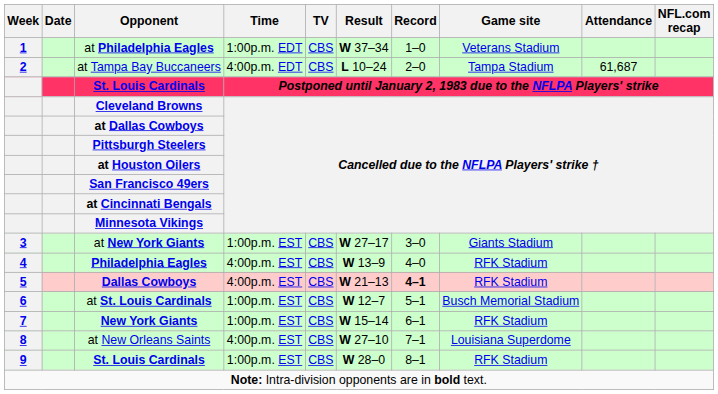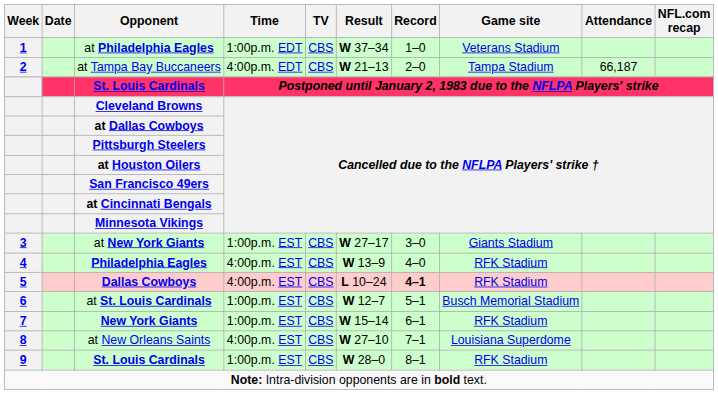(364, 67) L 10–24 -> (364, 67) W 21–13
(619, 67) 61,687 -> (619, 67) 66,187
(364, 282) W 21–13 -> (364, 282) L 10–24
